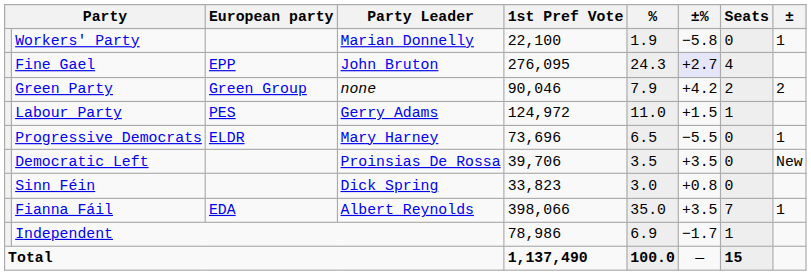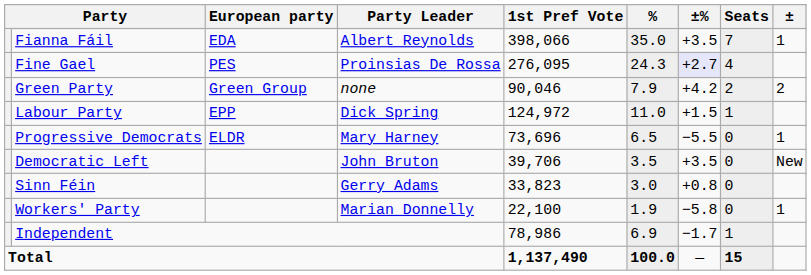rows swapped: (64, 210) <-> (77, 41)
(222, 65) EPP -> (222, 65) PES
(389, 65) John Bruton -> (421, 65) Proinsias De Rossa
(222, 113) PES -> (222, 113) EPP
(389, 113) Gerry Adams -> (389, 113) Dick Spring
(421, 162) Proinsias De Rossa -> (389, 162) John Bruton
(389, 186) Dick Spring -> (389, 186) Gerry Adams
